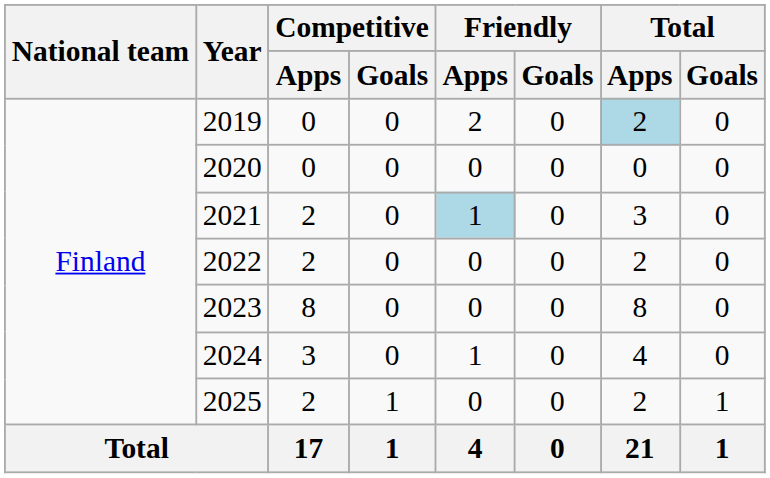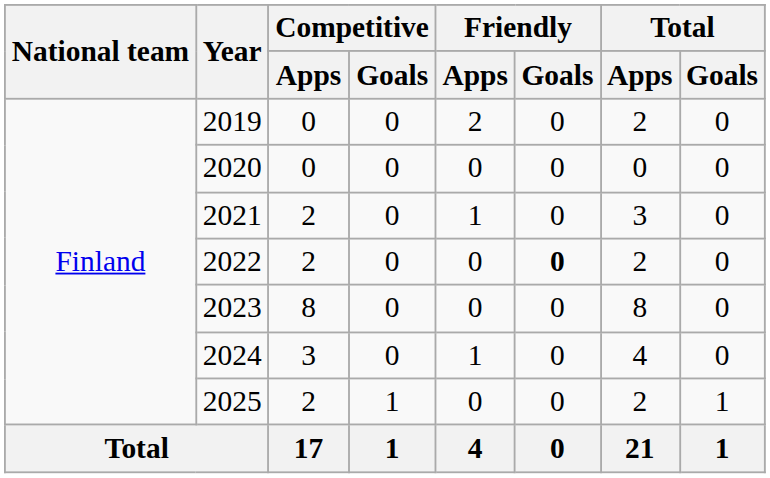(640, 121) lightblue background -> (640, 121) no background
(475, 214) lightblue background -> (475, 214) no background
(557, 261) normal -> (557, 261) bold
